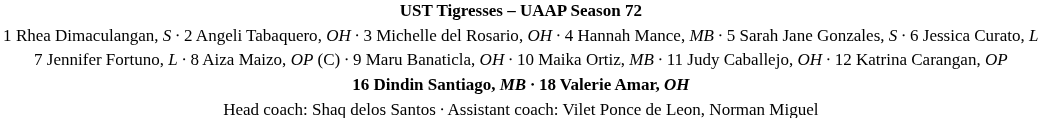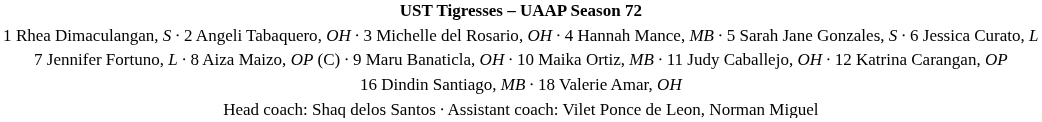(521, 84) bold -> (521, 84) normal
